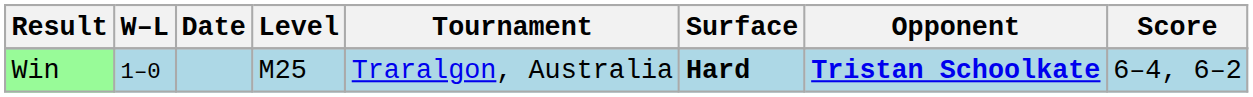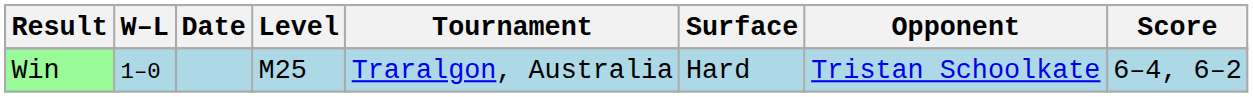(718, 70) bold -> (718, 70) normal
(956, 70) bold -> (956, 70) normal
